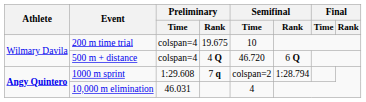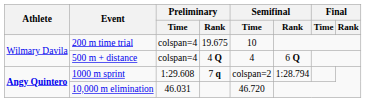(252, 58) 46.720 -> (252, 58) 4
(252, 90) 4 -> (252, 90) 46.720
